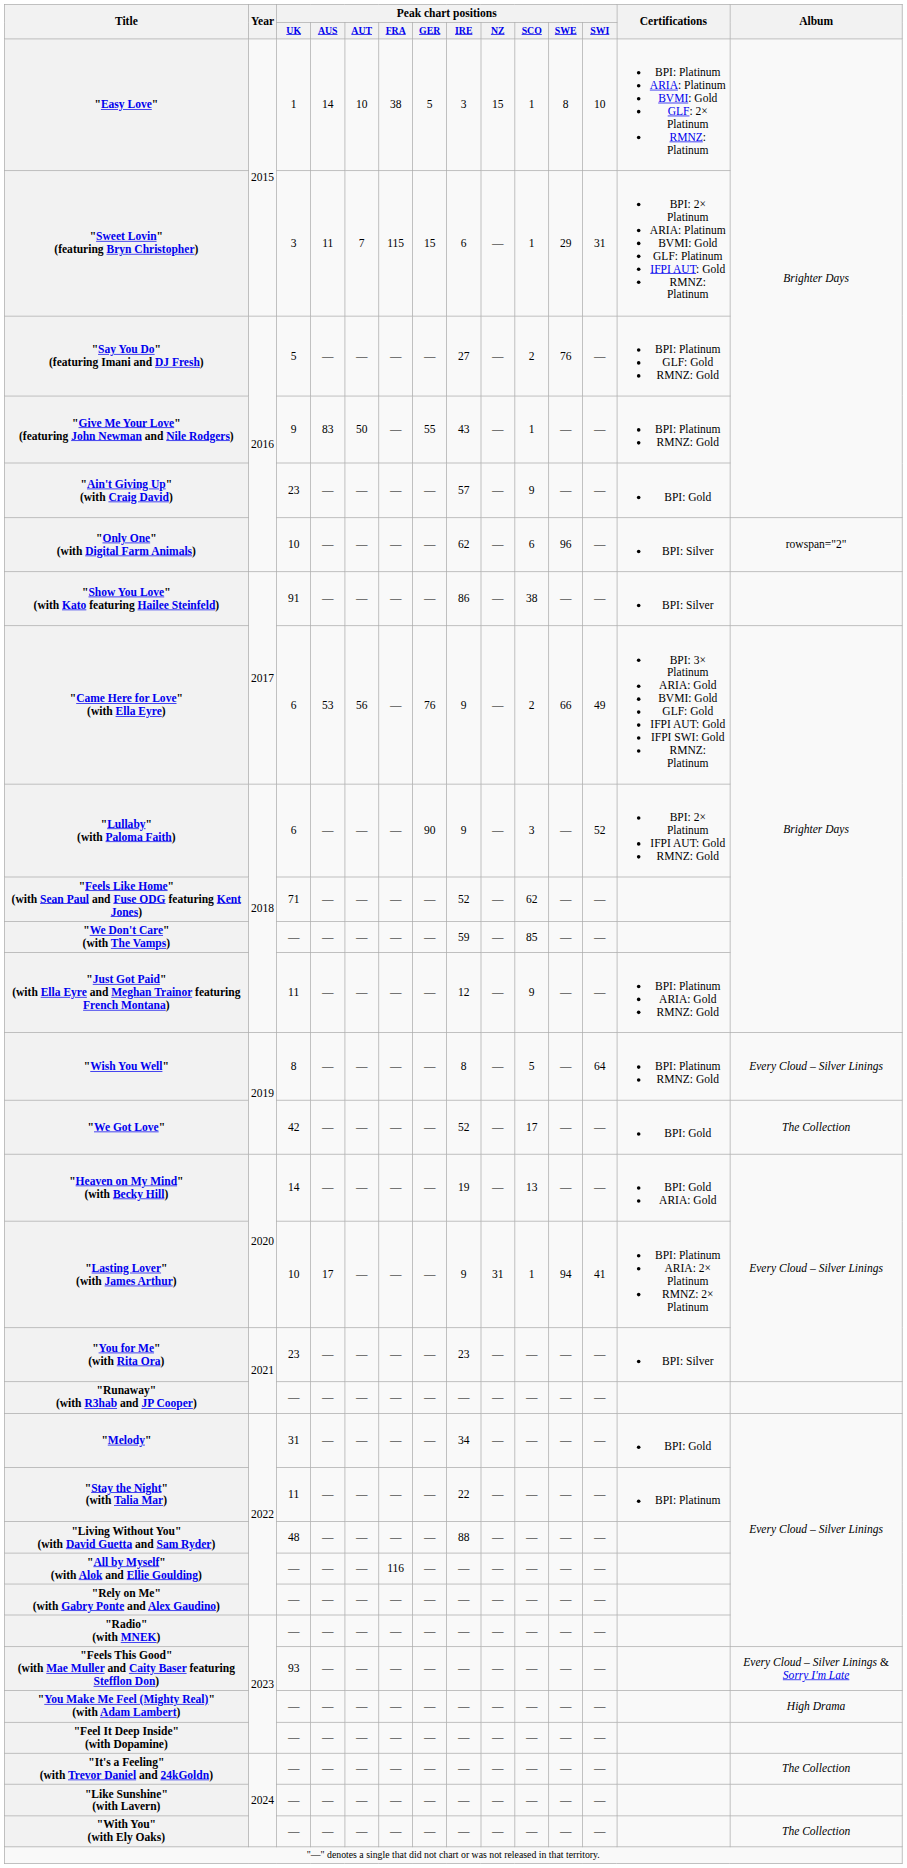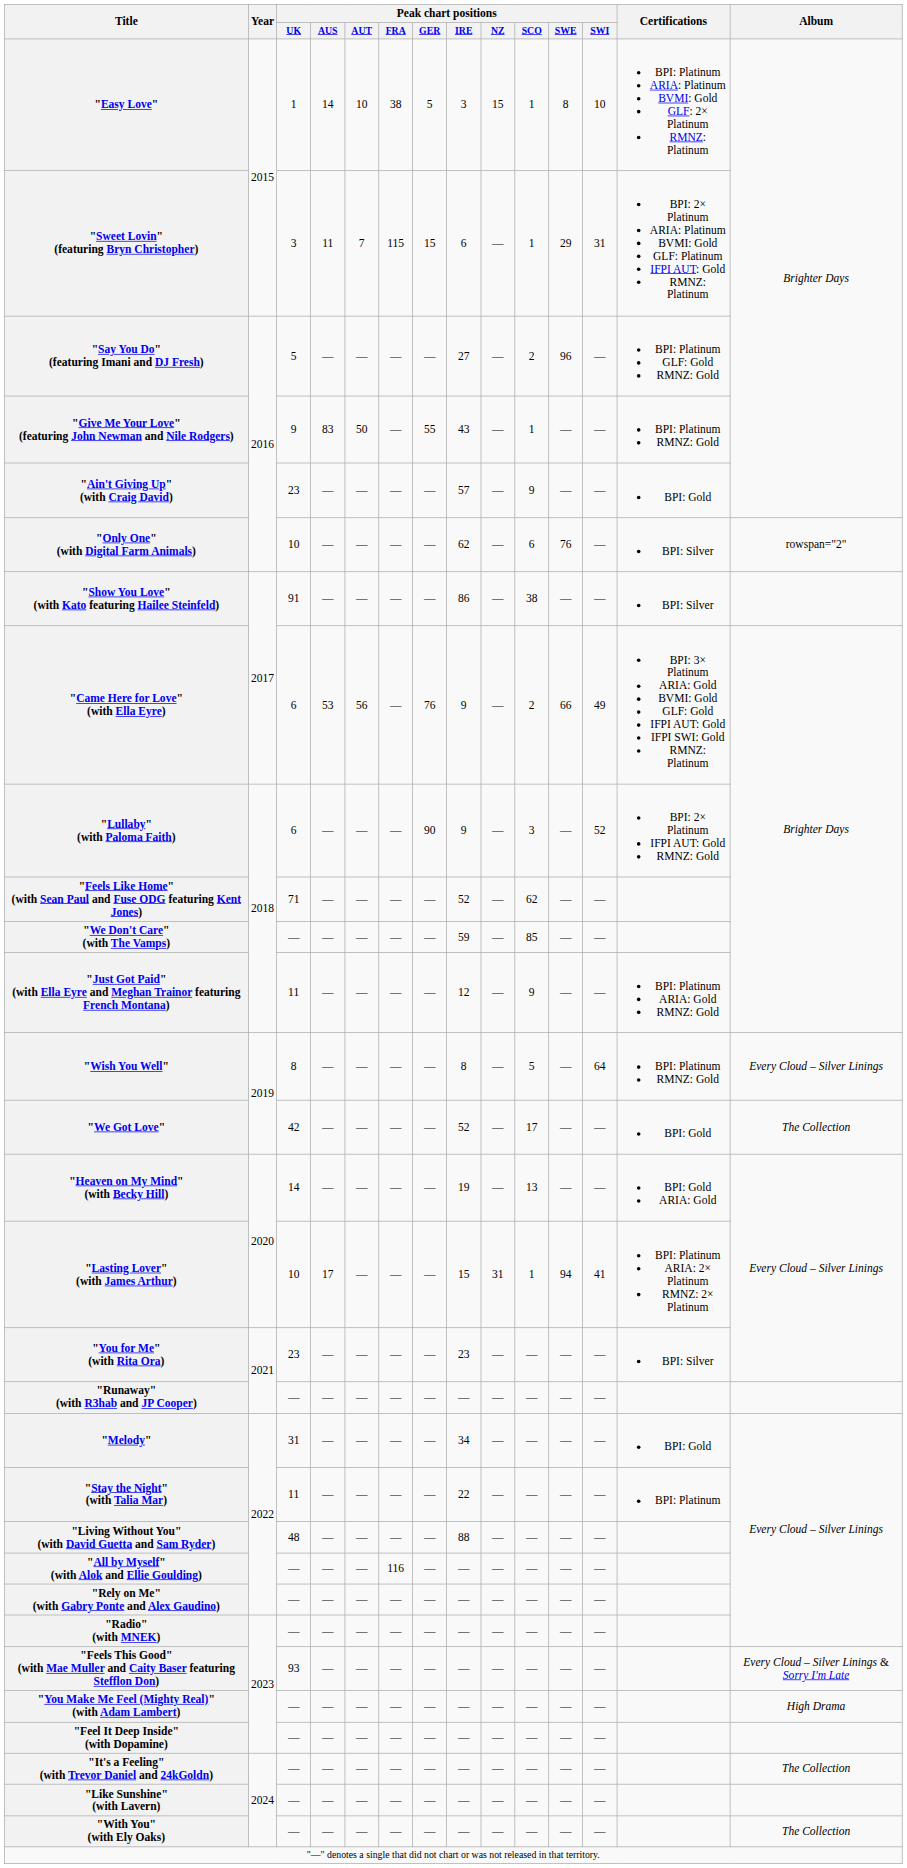(566, 356) 76 -> (566, 356) 96
(566, 544) 96 -> (566, 544) 76
(464, 1274) 9 -> (464, 1274) 15
